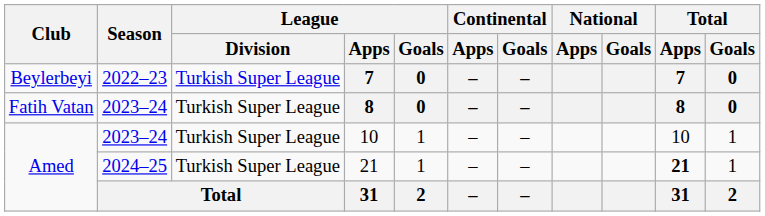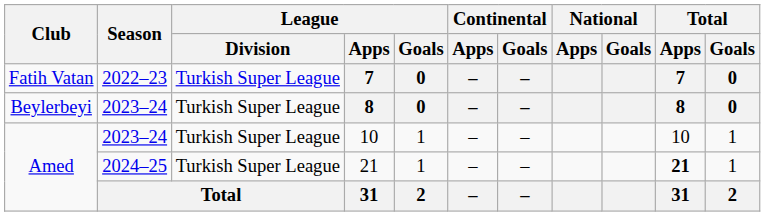(51, 78) Beylerbeyi -> (51, 78) Fatih Vatan
(51, 107) Fatih Vatan -> (51, 107) Beylerbeyi
